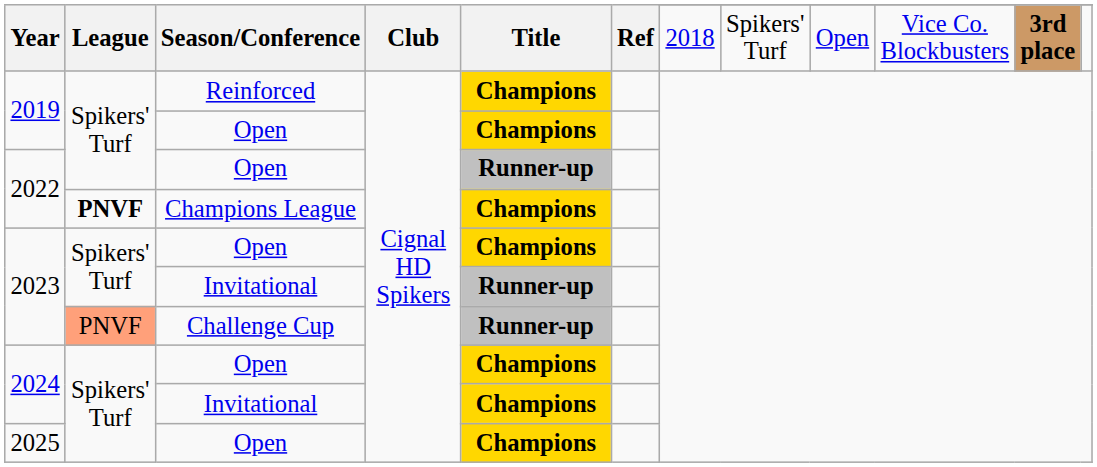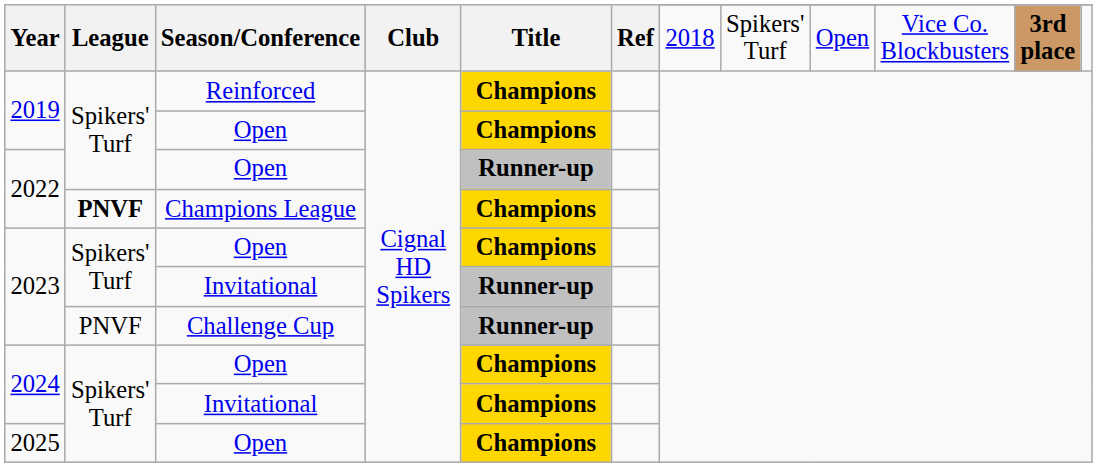(110, 325) lightsalmon background -> (110, 325) no background
